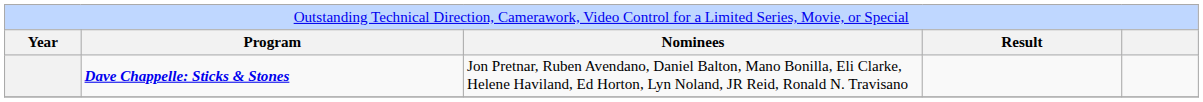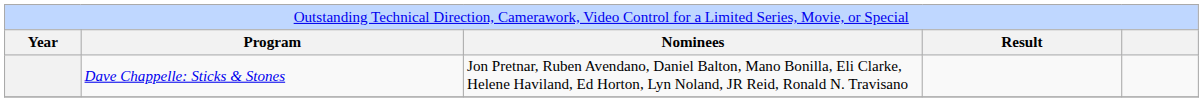(187, 76) bold -> (185, 76) normal
